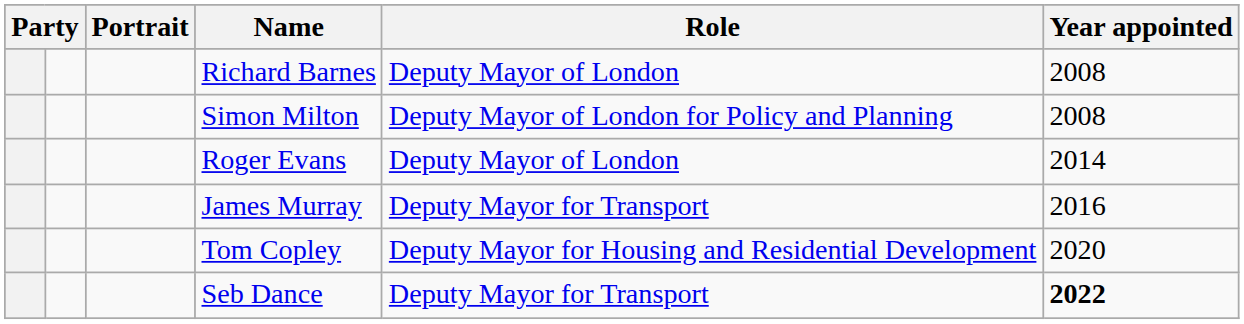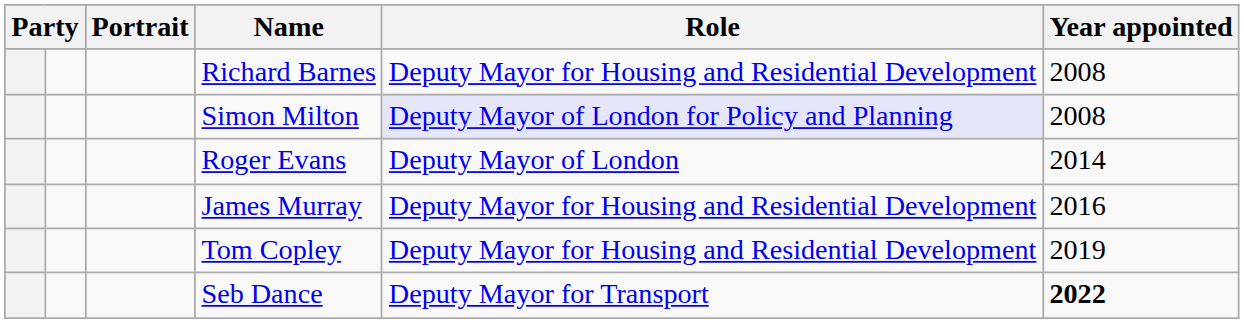(534, 71) Deputy Mayor of London -> (713, 71) Deputy Mayor for Housing and Residential Development
(671, 116) no background -> (671, 116) lavender background
(549, 205) Deputy Mayor for Transport -> (713, 205) Deputy Mayor for Housing and Residential Development
(1078, 250) 2020 -> (1078, 250) 2019
